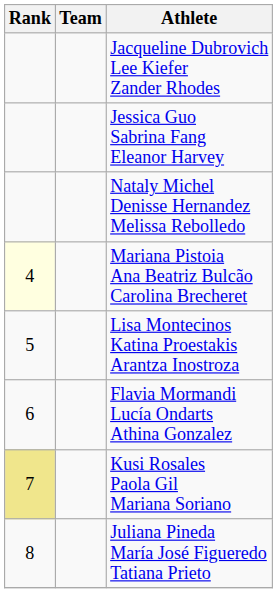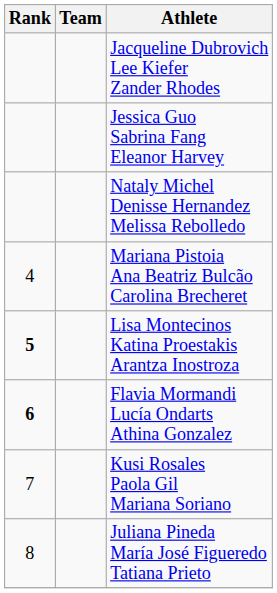(30, 275) lightyellow background -> (30, 275) no background
(30, 345) normal -> (30, 345) bold
(30, 414) normal -> (30, 414) bold
(30, 483) khaki background -> (30, 483) no background
